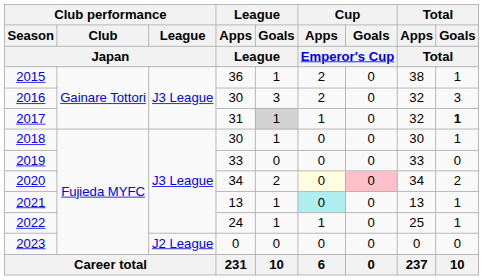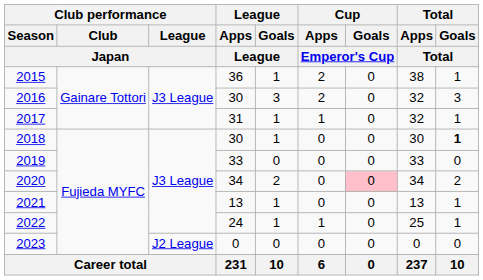(276, 118) lightgrey background -> (276, 118) no background
(457, 118) bold -> (457, 118) normal
(457, 139) normal -> (457, 139) bold
(321, 181) lightyellow background -> (321, 181) no background
(321, 202) paleturquoise background -> (321, 202) no background
